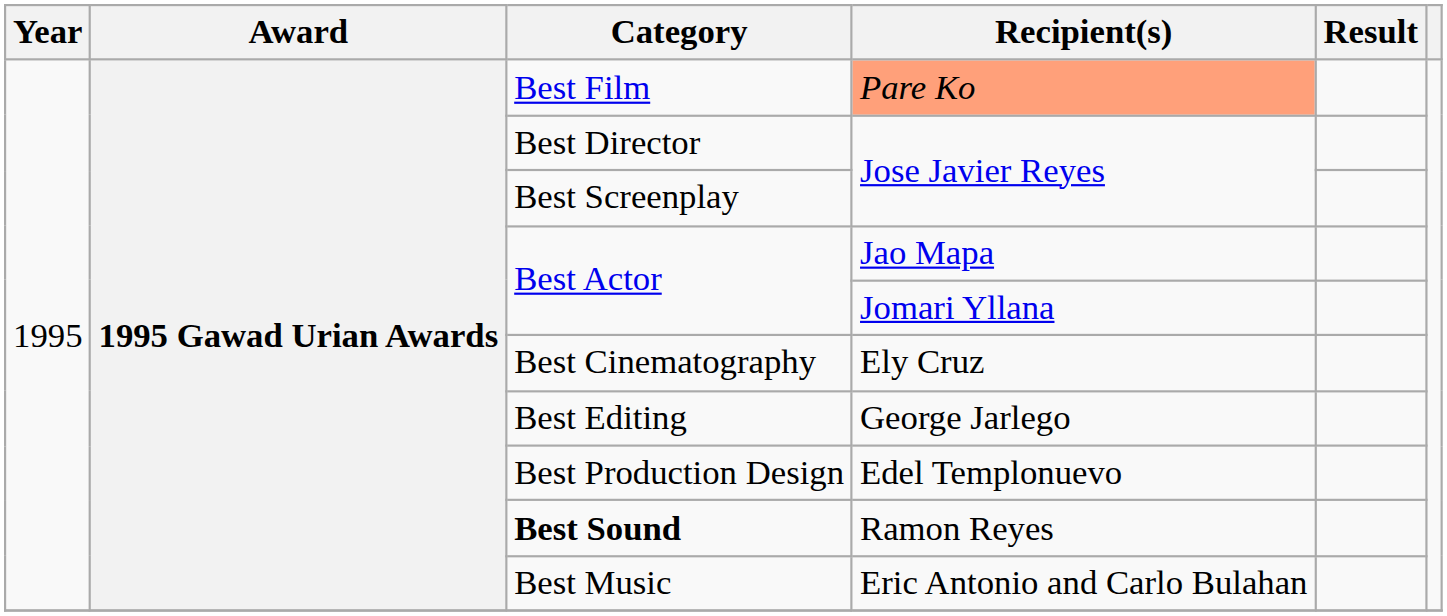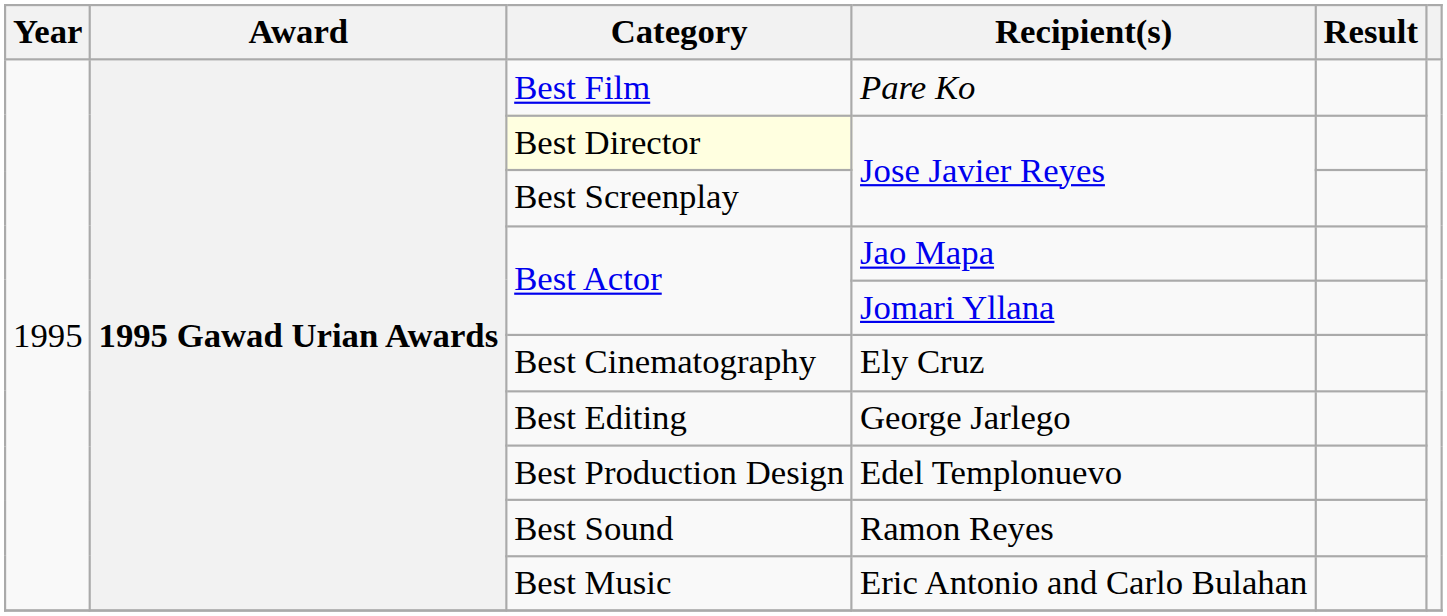(918, 87) lightsalmon background -> (918, 87) no background
(607, 142) no background -> (607, 142) lightyellow background
(598, 527) bold -> (594, 527) normal
